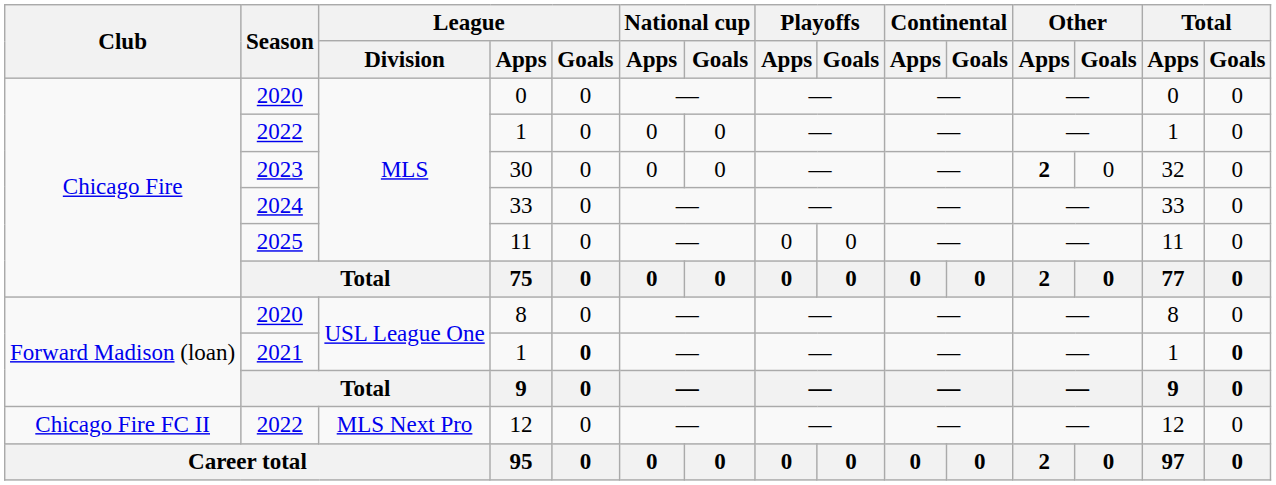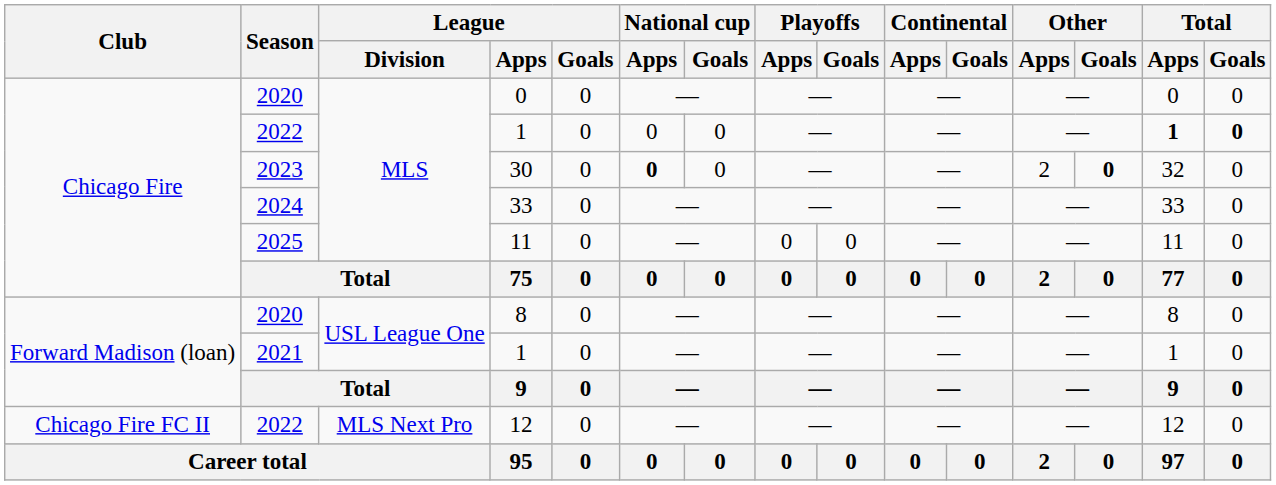(1173, 132) normal -> (1173, 132) bold
(1237, 132) normal -> (1237, 132) bold
(652, 168) normal -> (652, 168) bold
(1044, 168) bold -> (1044, 168) normal
(1109, 168) normal -> (1109, 168) bold
(585, 351) bold -> (585, 351) normal
(1237, 351) bold -> (1237, 351) normal
